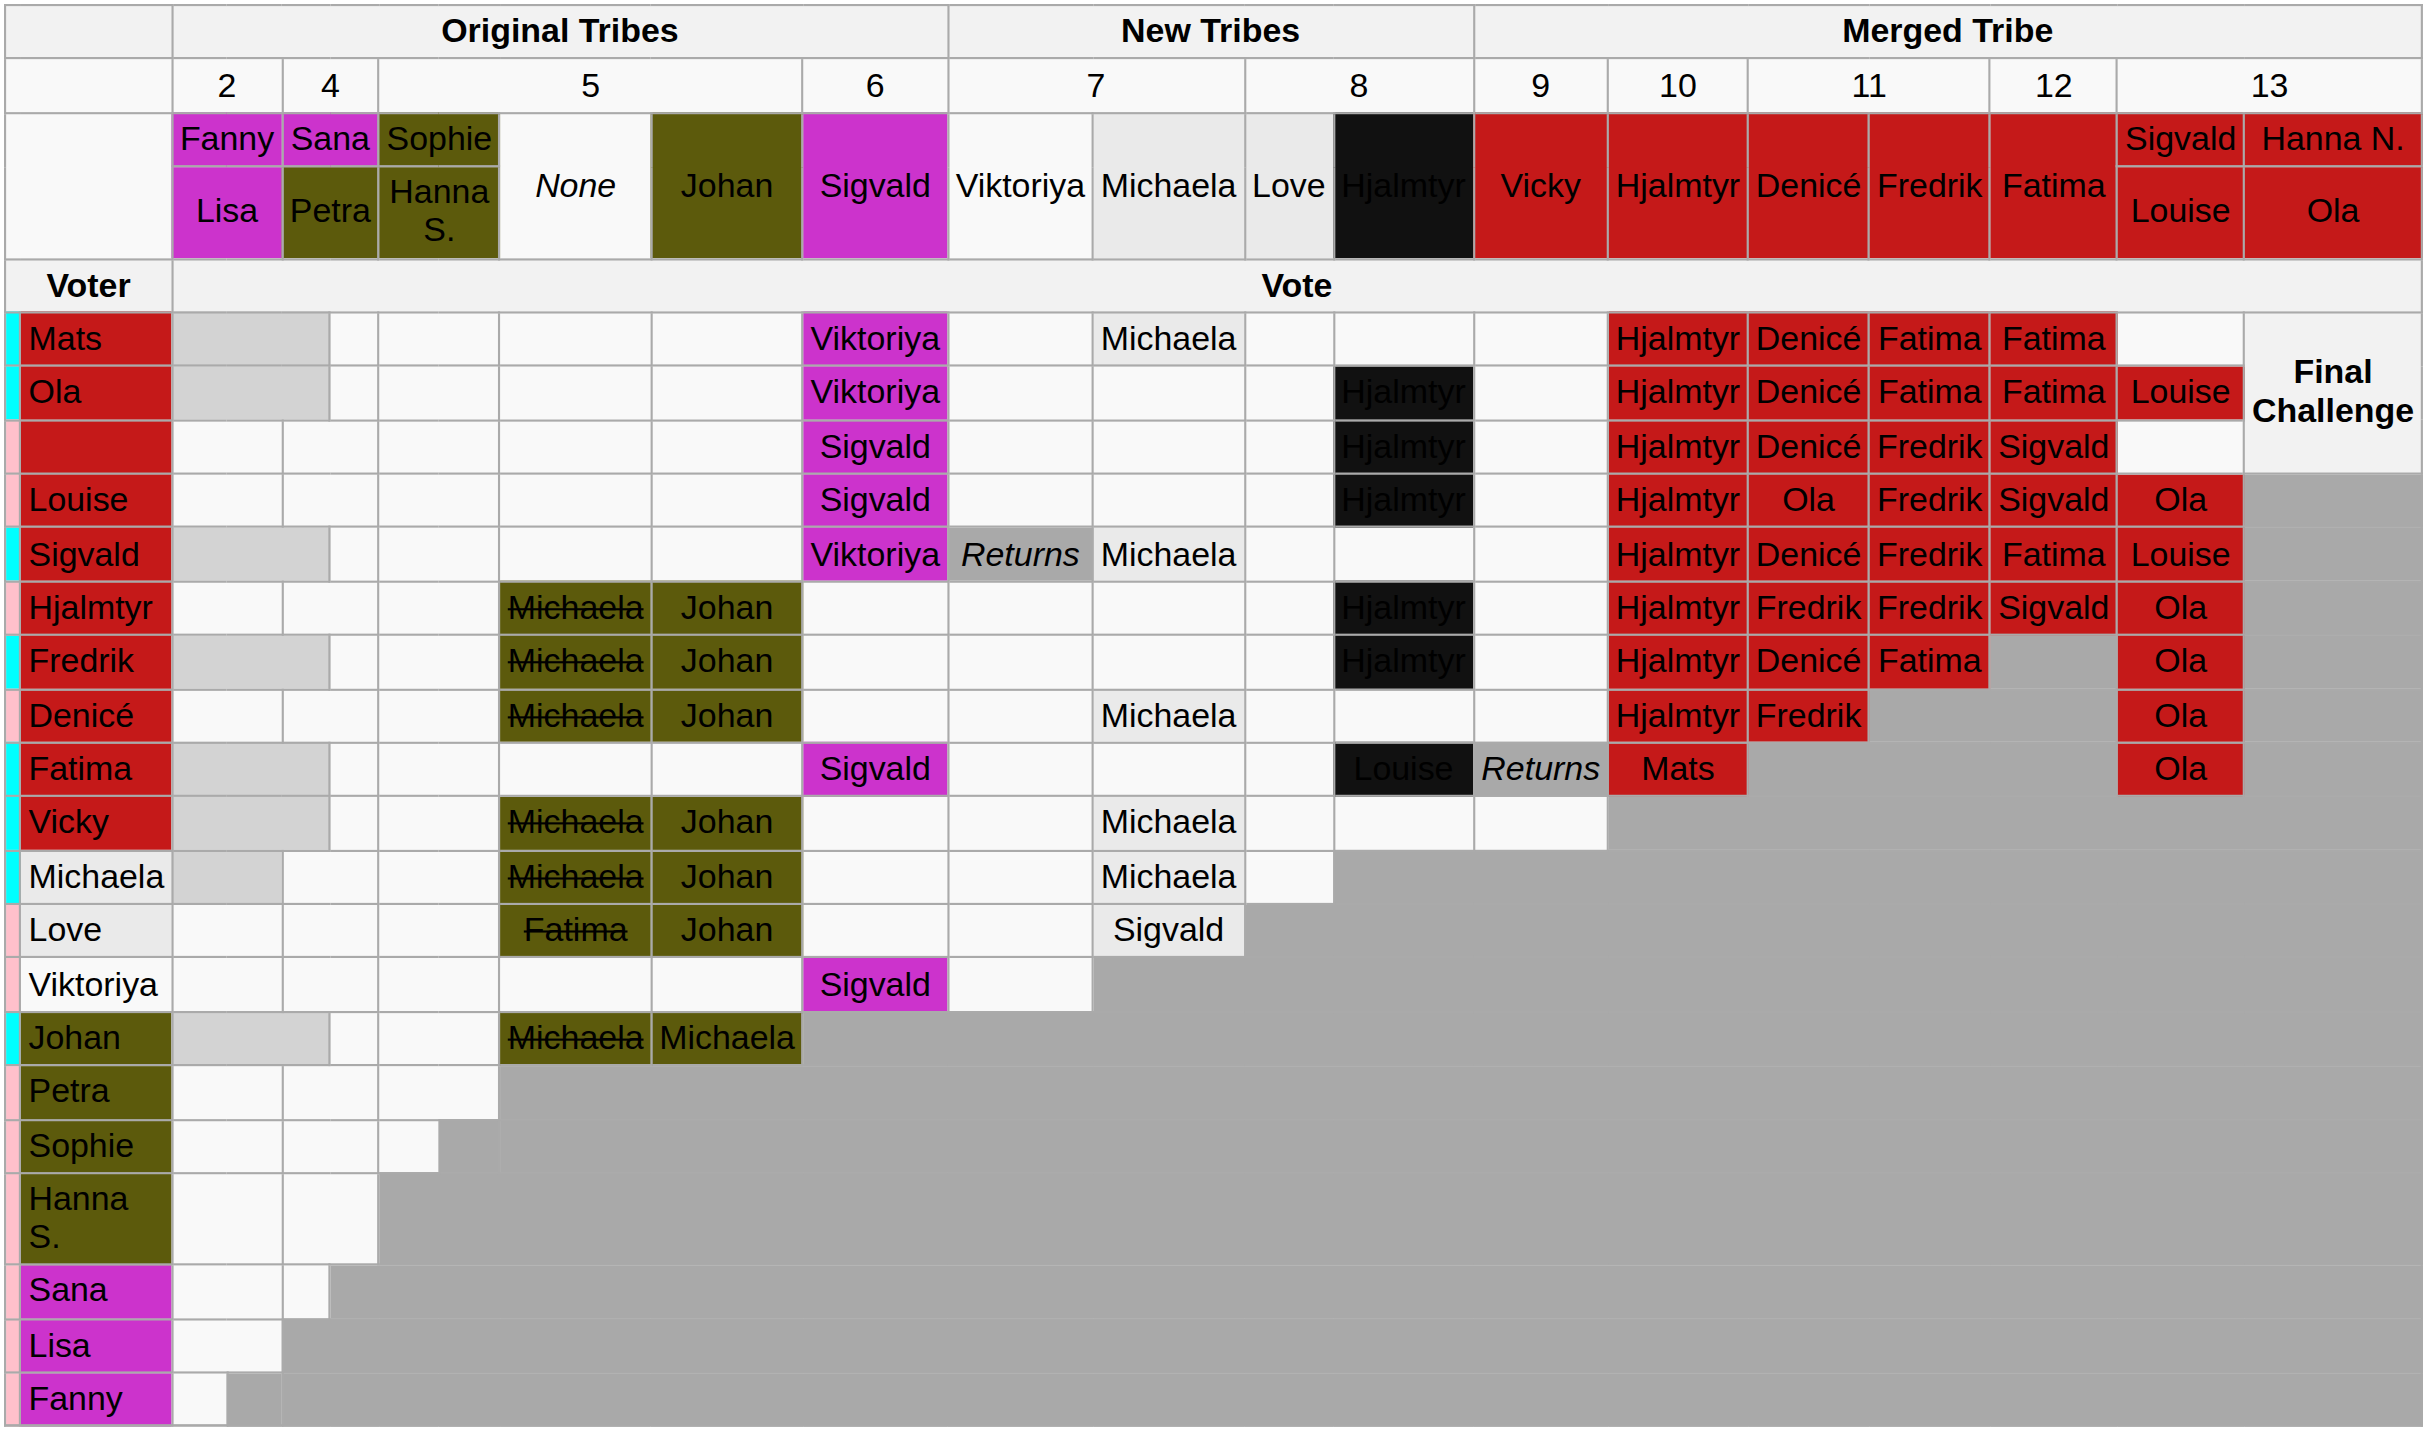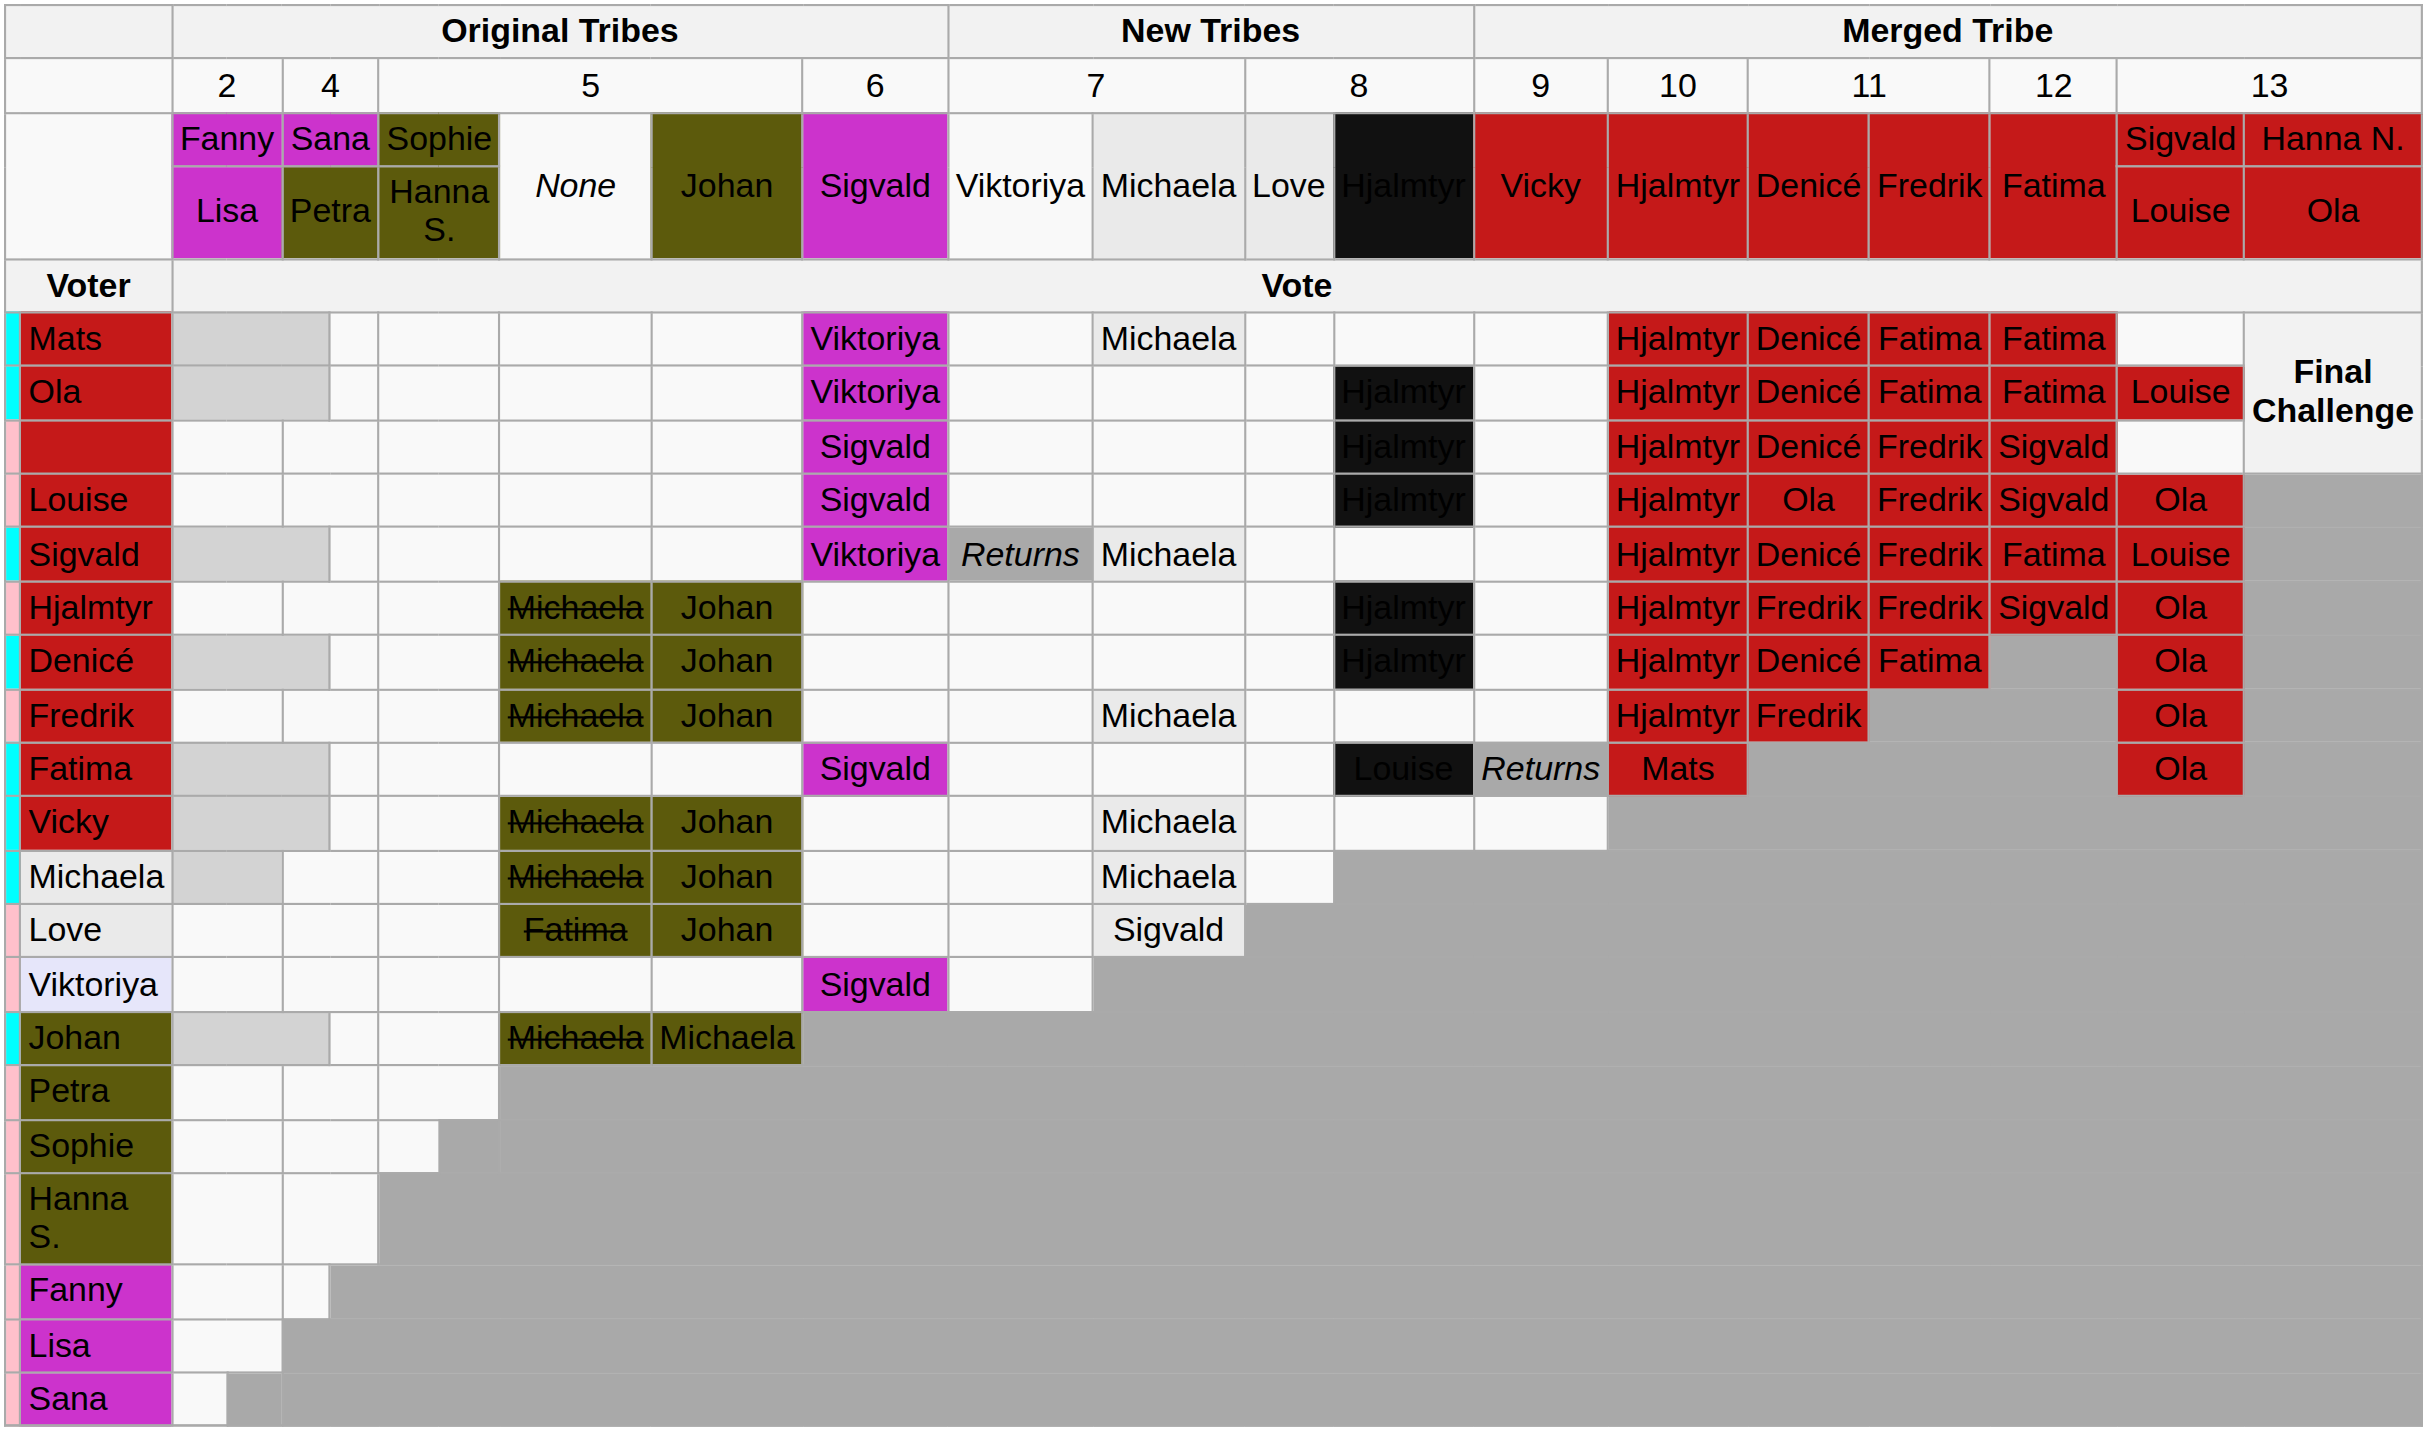(81, 661) Fredrik -> (81, 661) Denicé
(81, 715) Denicé -> (81, 715) Fredrik
(93, 984) no background -> (93, 984) lavender background
(68, 1291) Sana -> (76, 1291) Fanny
(76, 1398) Fanny -> (68, 1398) Sana
